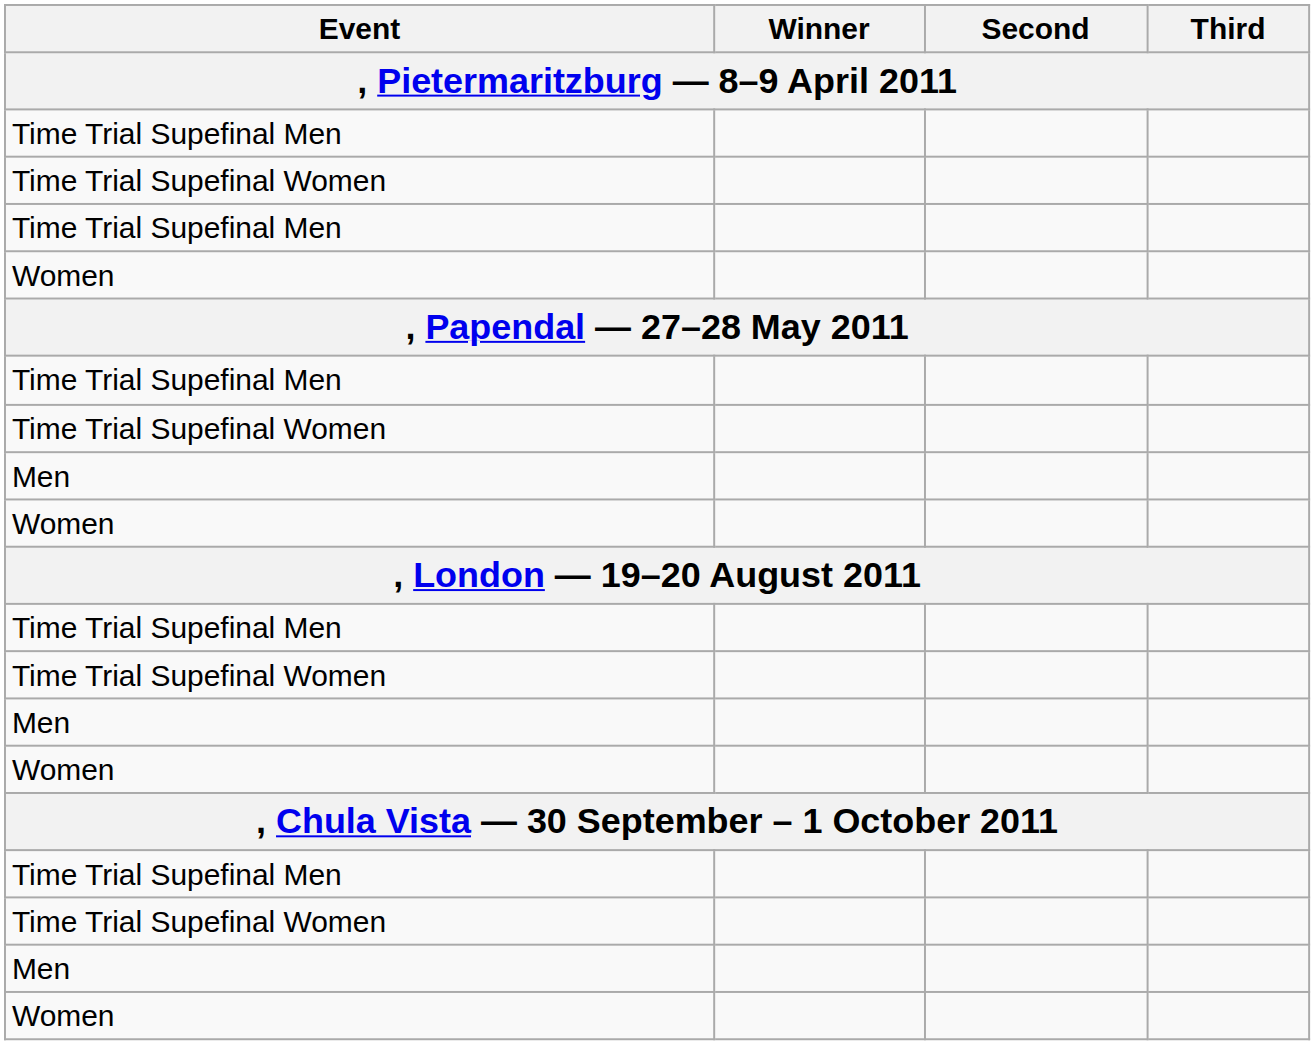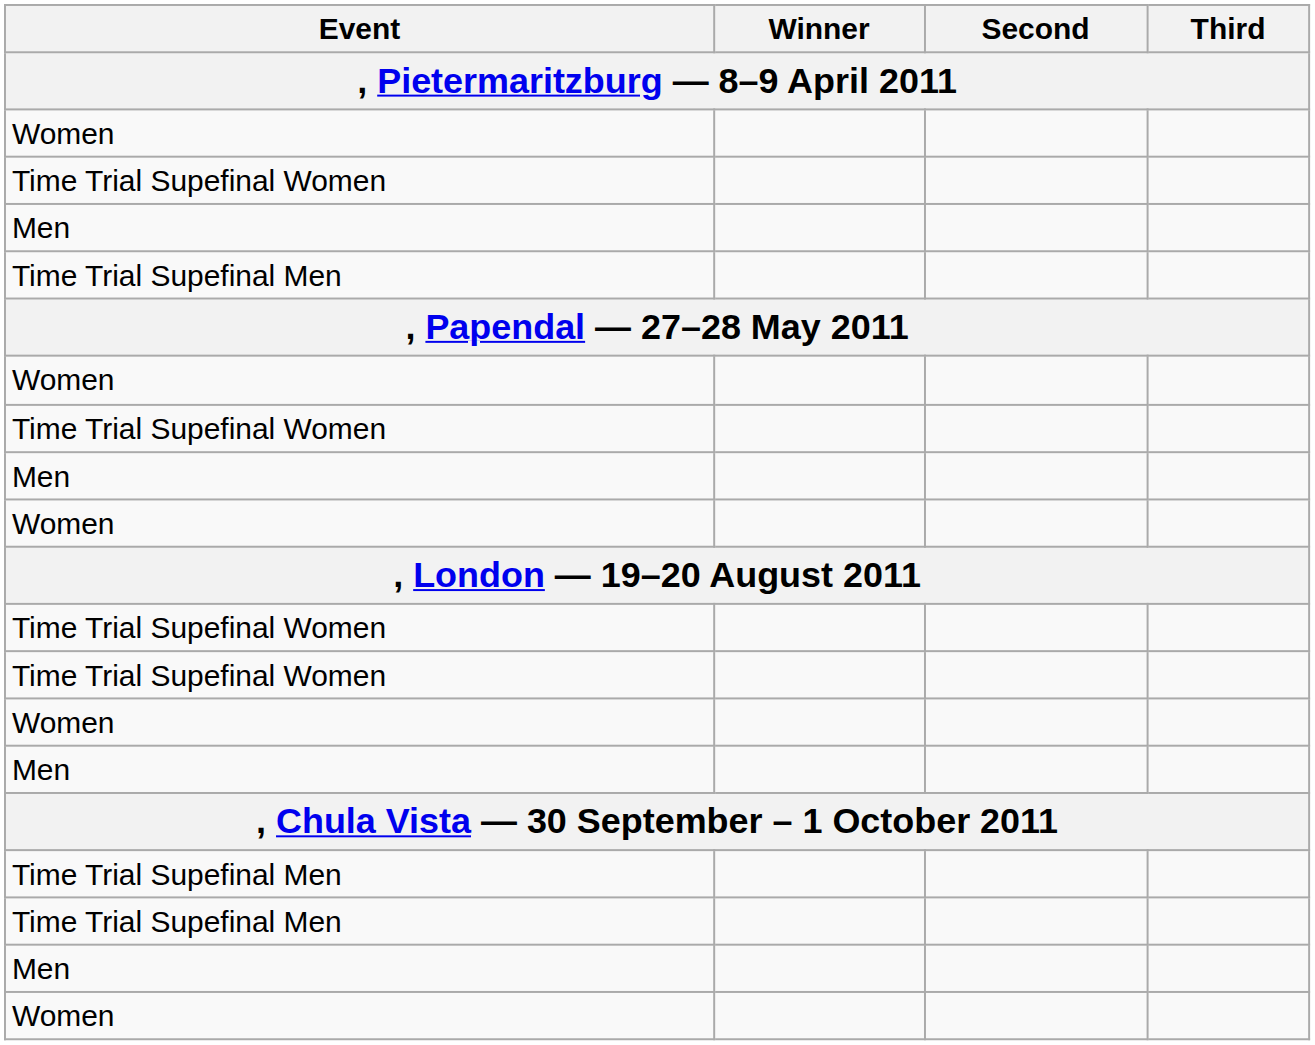(177, 134) Time Trial Supefinal Men -> (63, 134) Women
(177, 228) Time Trial Supefinal Men -> (41, 228) Men
(63, 276) Women -> (177, 276) Time Trial Supefinal Men
(177, 380) Time Trial Supefinal Men -> (63, 380) Women
(177, 627) Time Trial Supefinal Men -> (199, 627) Time Trial Supefinal Women
(41, 722) Men -> (63, 722) Women
(63, 769) Women -> (41, 769) Men
(199, 922) Time Trial Supefinal Women -> (177, 922) Time Trial Supefinal Men
